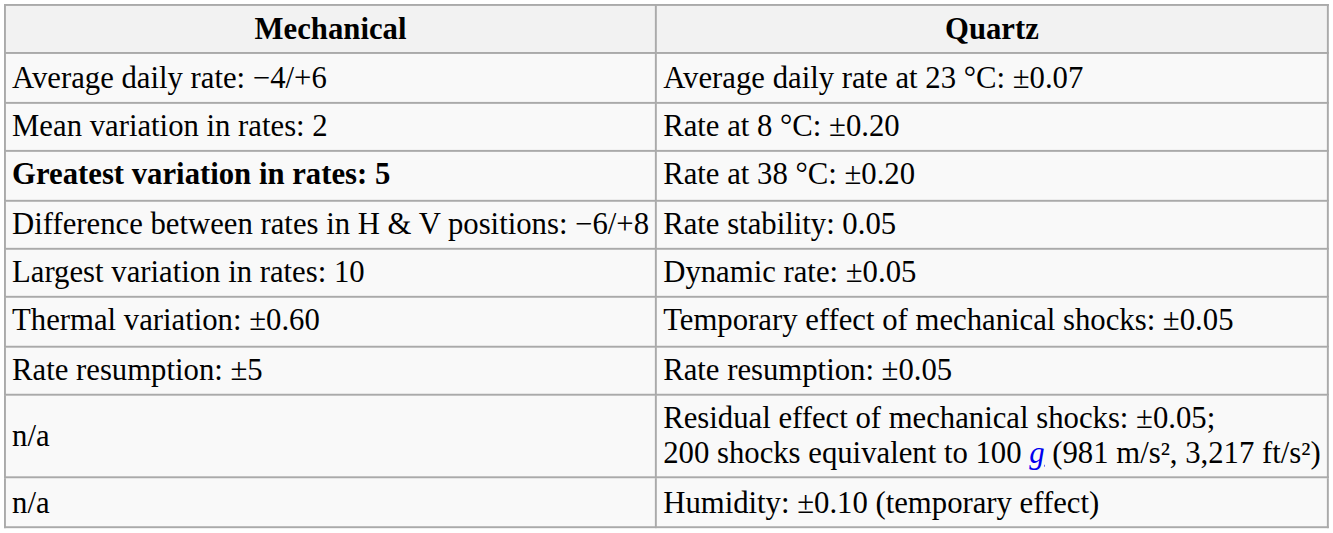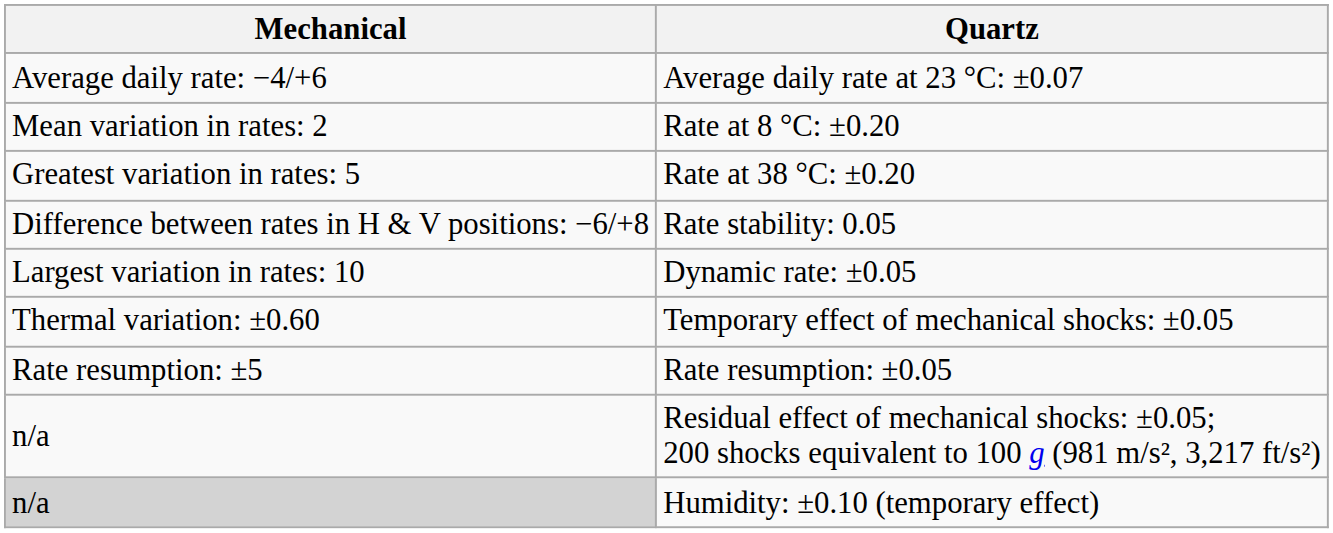(201, 175) bold -> (186, 175) normal
(31, 501) no background -> (31, 501) lightgrey background
